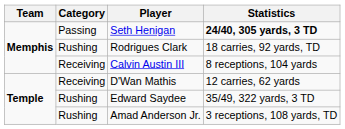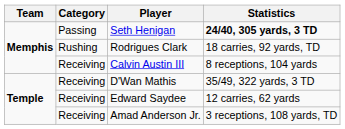(253, 81) 12 carries, 62 yards -> (260, 81) 35/49, 322 yards, 3 TD
(78, 98) Rushing -> (82, 98) Receiving
(260, 98) 35/49, 322 yards, 3 TD -> (253, 98) 12 carries, 62 yards
(78, 115) Rushing -> (82, 115) Receiving
